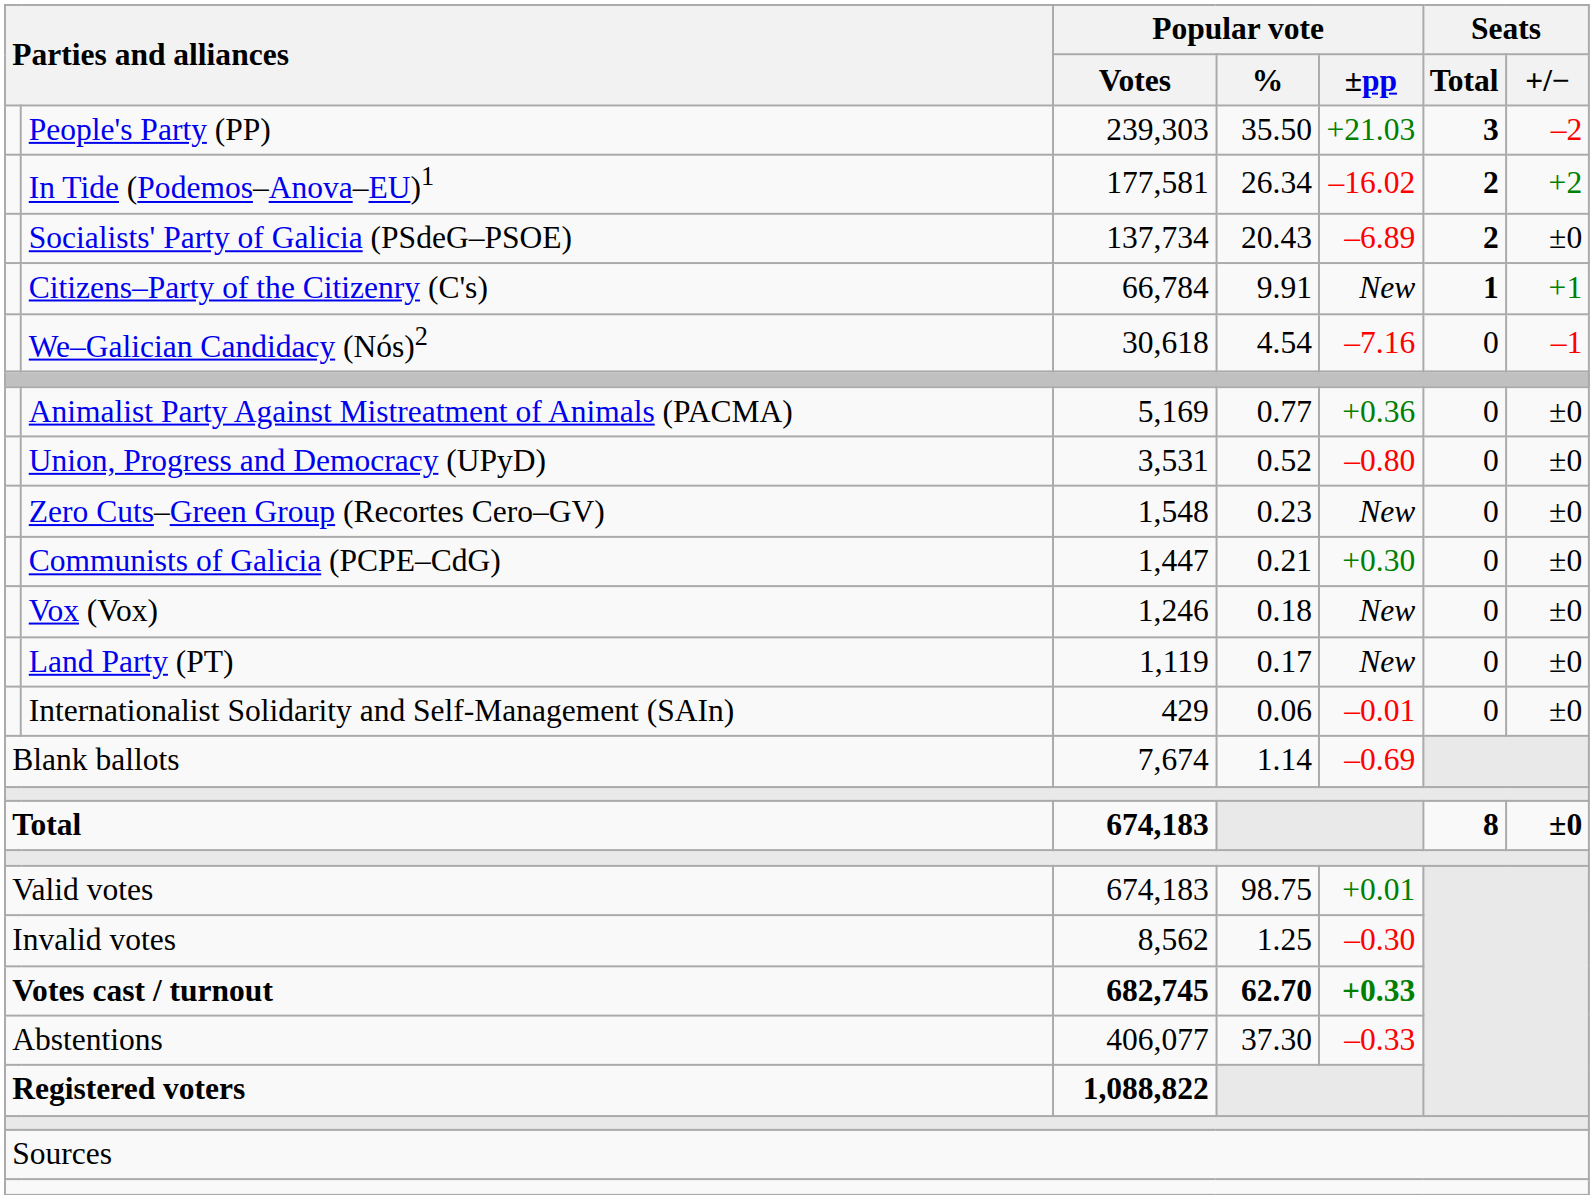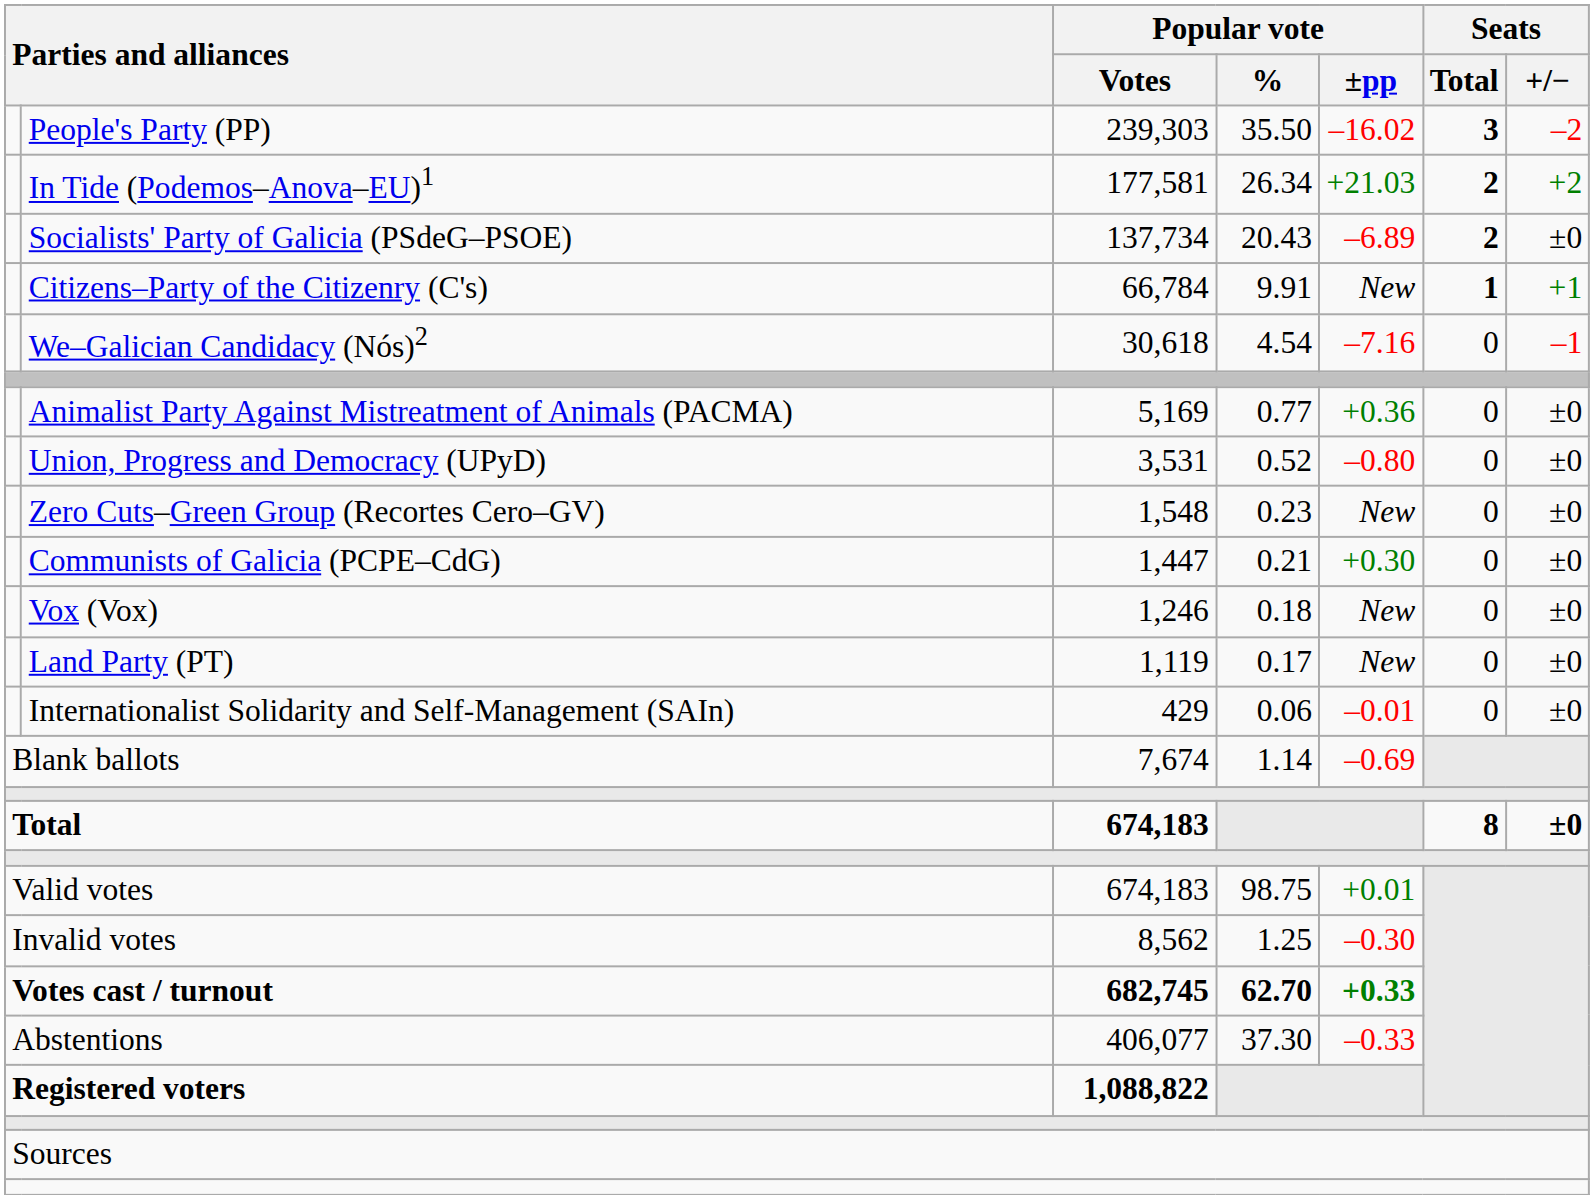(1371, 129) +21.03 -> (1372, 129) –16.02
(1372, 183) –16.02 -> (1371, 183) +21.03
